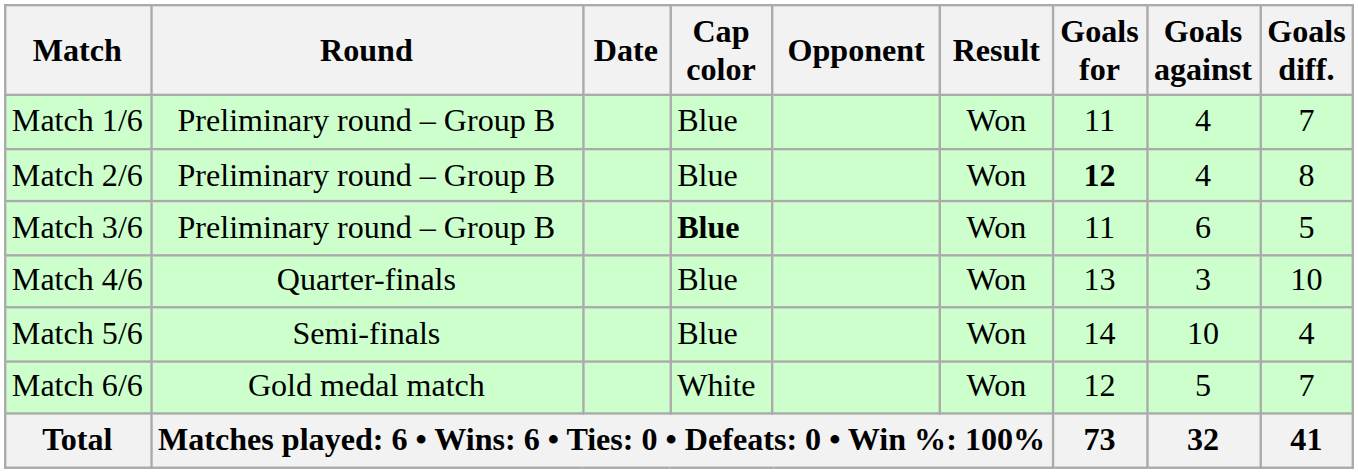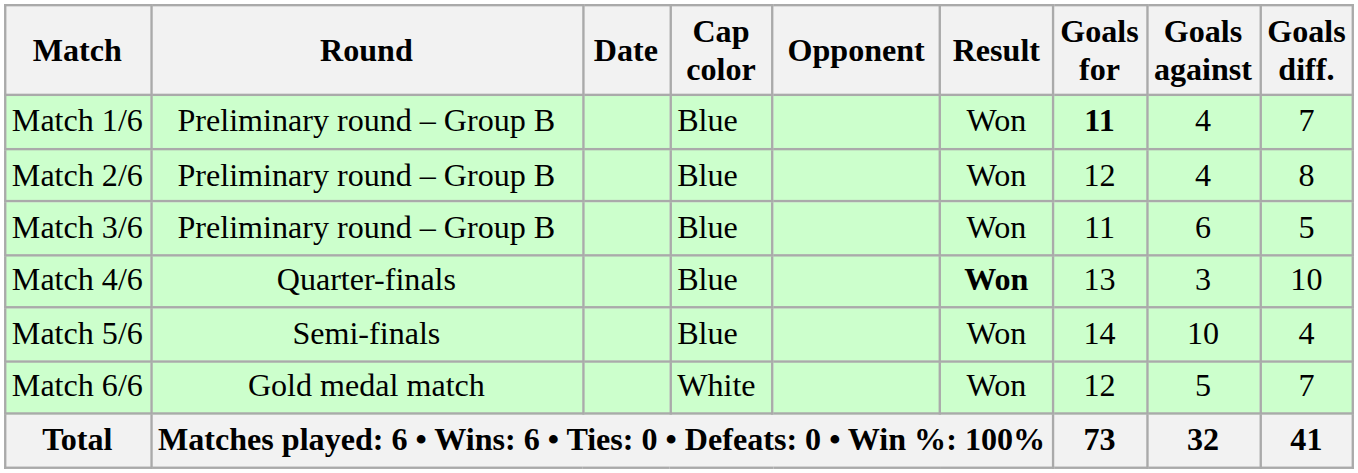(1100, 121) normal -> (1100, 121) bold
(1100, 174) bold -> (1100, 174) normal
(708, 227) bold -> (707, 227) normal
(996, 280) normal -> (996, 280) bold
